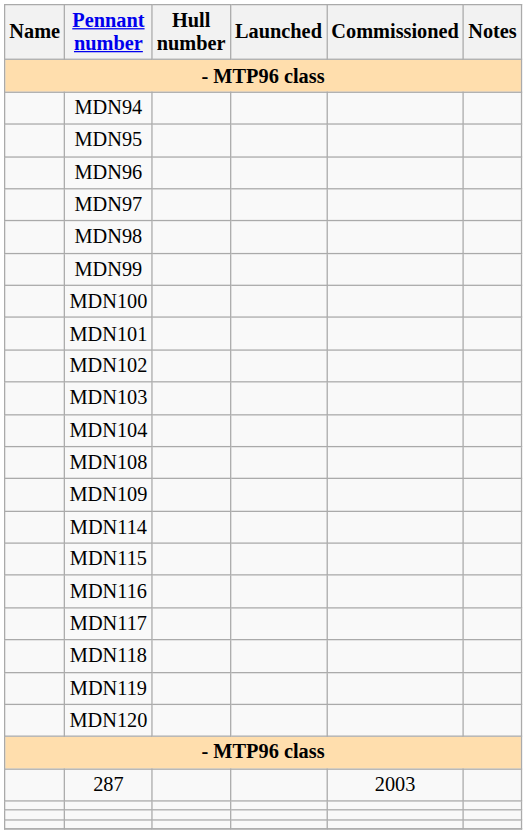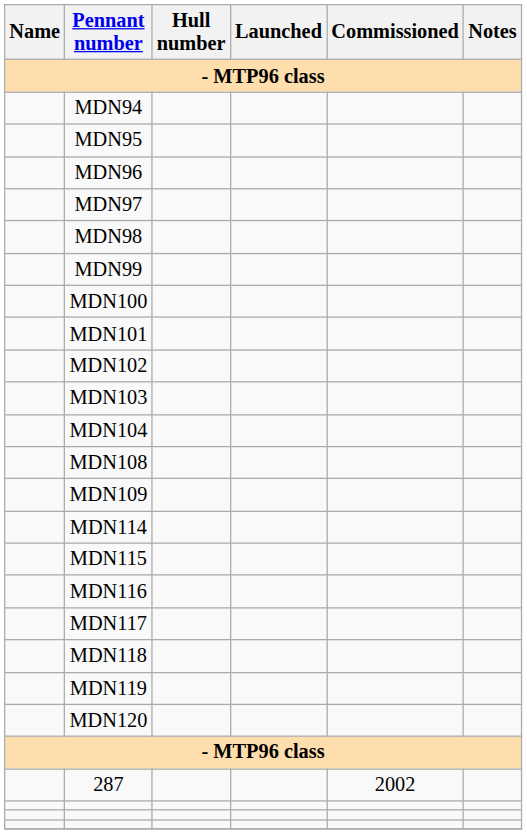(395, 784) 2003 -> (395, 784) 2002
